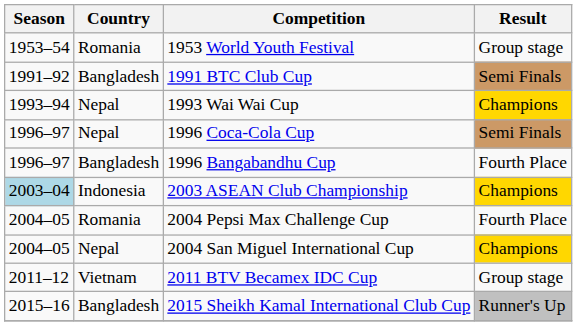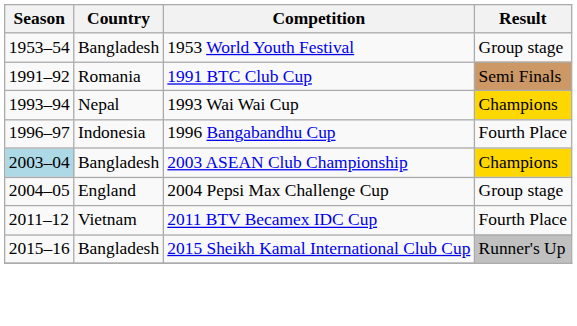(109, 47) Romania -> (118, 47) Bangladesh
(118, 75) Bangladesh -> (109, 75) Romania
- row: (241, 133)
(118, 162) Bangladesh -> (112, 133) Indonesia
(112, 190) Indonesia -> (118, 162) Bangladesh
(109, 219) Romania -> (107, 190) England
(523, 219) Fourth Place -> (521, 190) Group stage
- row: (291, 248)
(521, 276) Group stage -> (523, 219) Fourth Place
